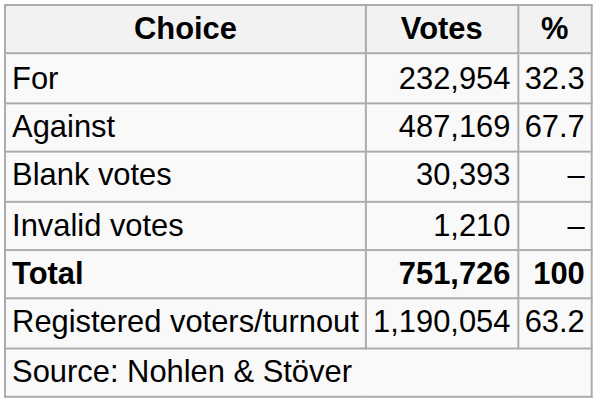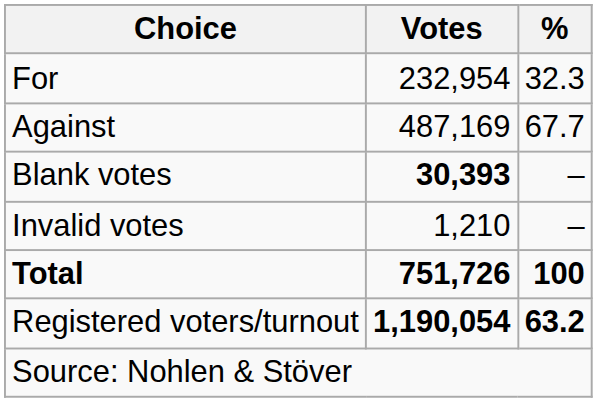(463, 175) normal -> (463, 175) bold
(442, 322) normal -> (442, 322) bold
(555, 322) normal -> (555, 322) bold
